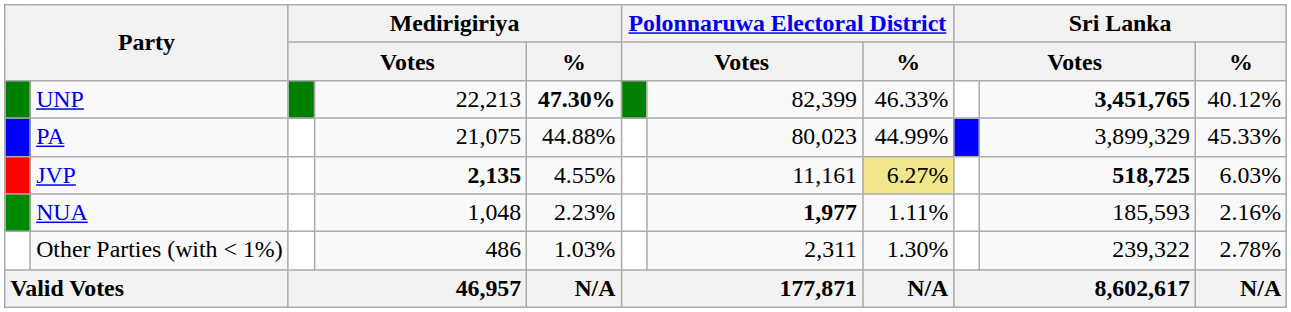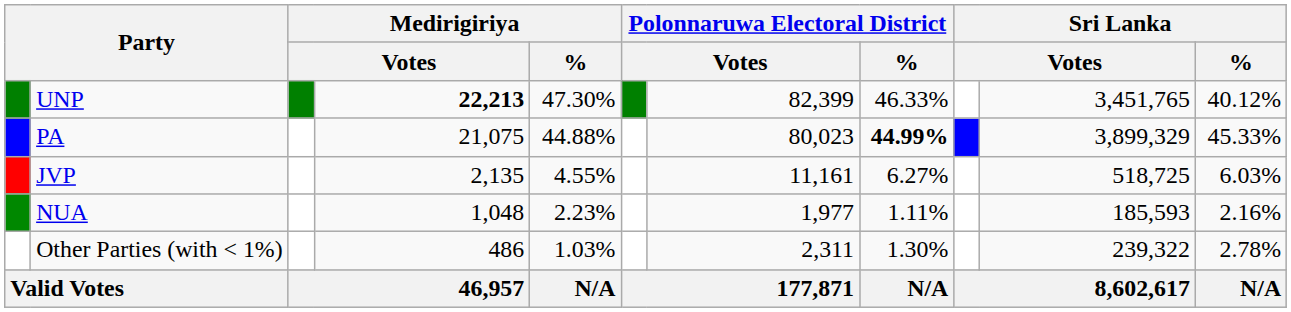(488, 99) normal -> (491, 99) bold
(577, 99) bold -> (579, 99) normal
(1142, 99) bold -> (1142, 99) normal
(912, 136) normal -> (910, 136) bold
(494, 174) bold -> (497, 174) normal
(917, 174) khaki background -> (917, 174) no background
(1151, 174) bold -> (1151, 174) normal
(830, 212) bold -> (827, 212) normal
